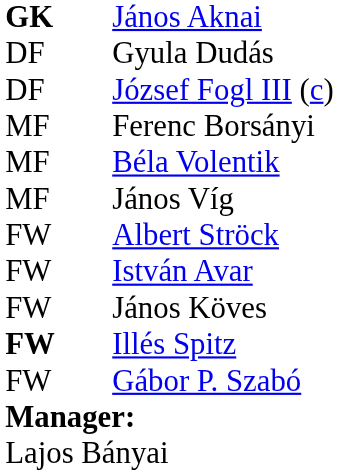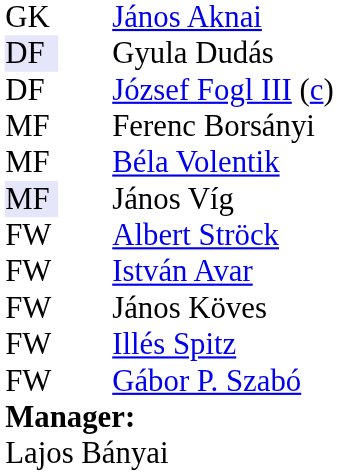(29, 16) bold -> (27, 16) normal
(25, 53) no background -> (25, 53) lavender background
(27, 198) no background -> (27, 198) lavender background
(30, 344) bold -> (28, 344) normal
